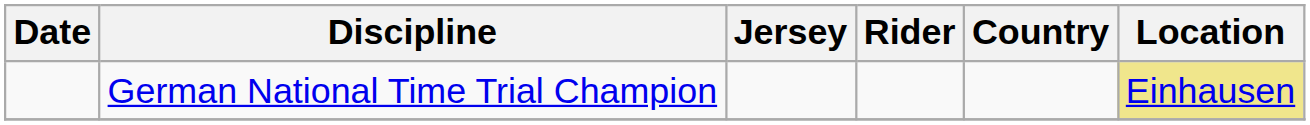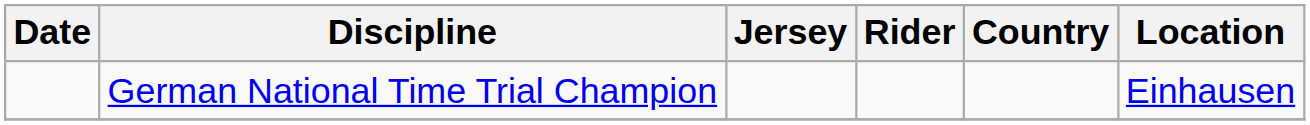(1211, 89) khaki background -> (1211, 89) no background
